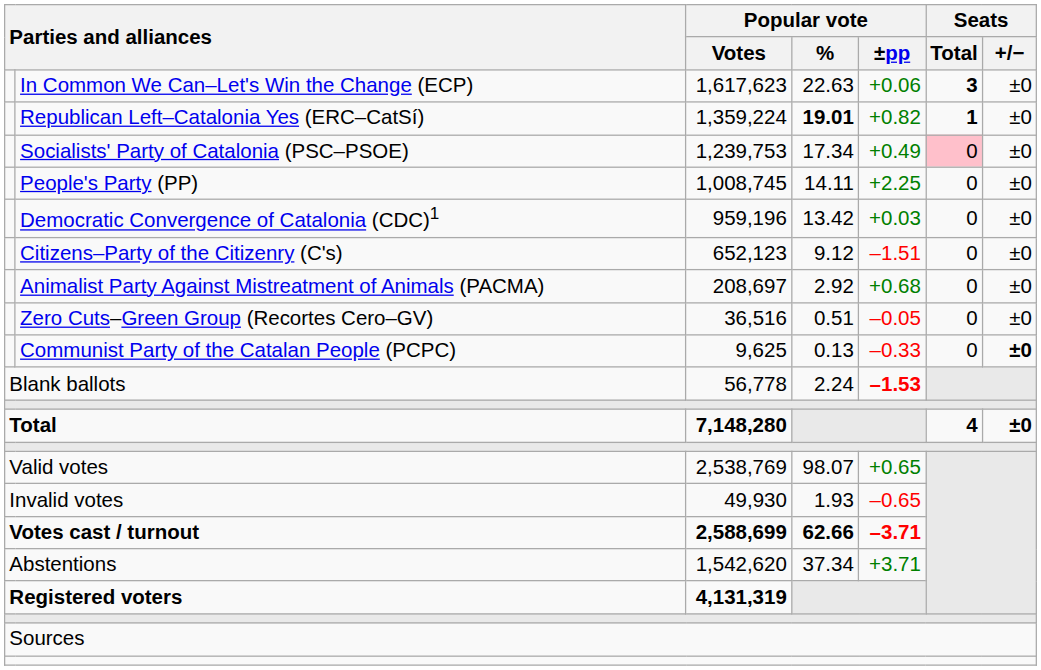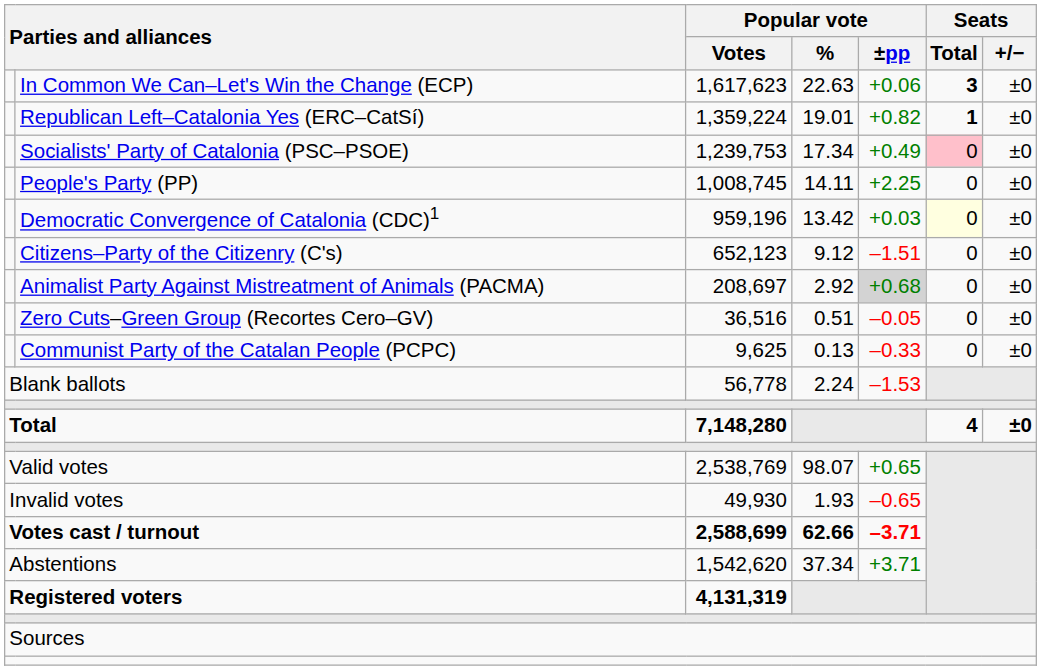(828, 118) bold -> (828, 118) normal
(972, 218) no background -> (972, 218) lightyellow background
(895, 286) no background -> (895, 286) lightgrey background
(1021, 351) bold -> (1021, 351) normal
(895, 383) bold -> (895, 383) normal
